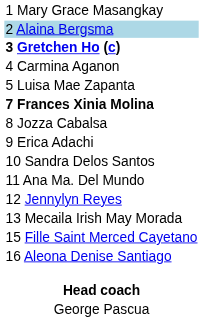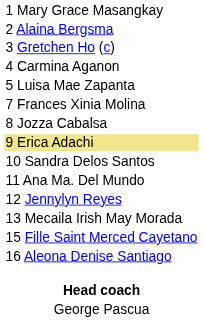(59, 29) lightblue background -> (59, 29) no background
(63, 48) bold -> (60, 48) normal
(80, 104) bold -> (76, 104) normal
(50, 142) no background -> (50, 142) khaki background
